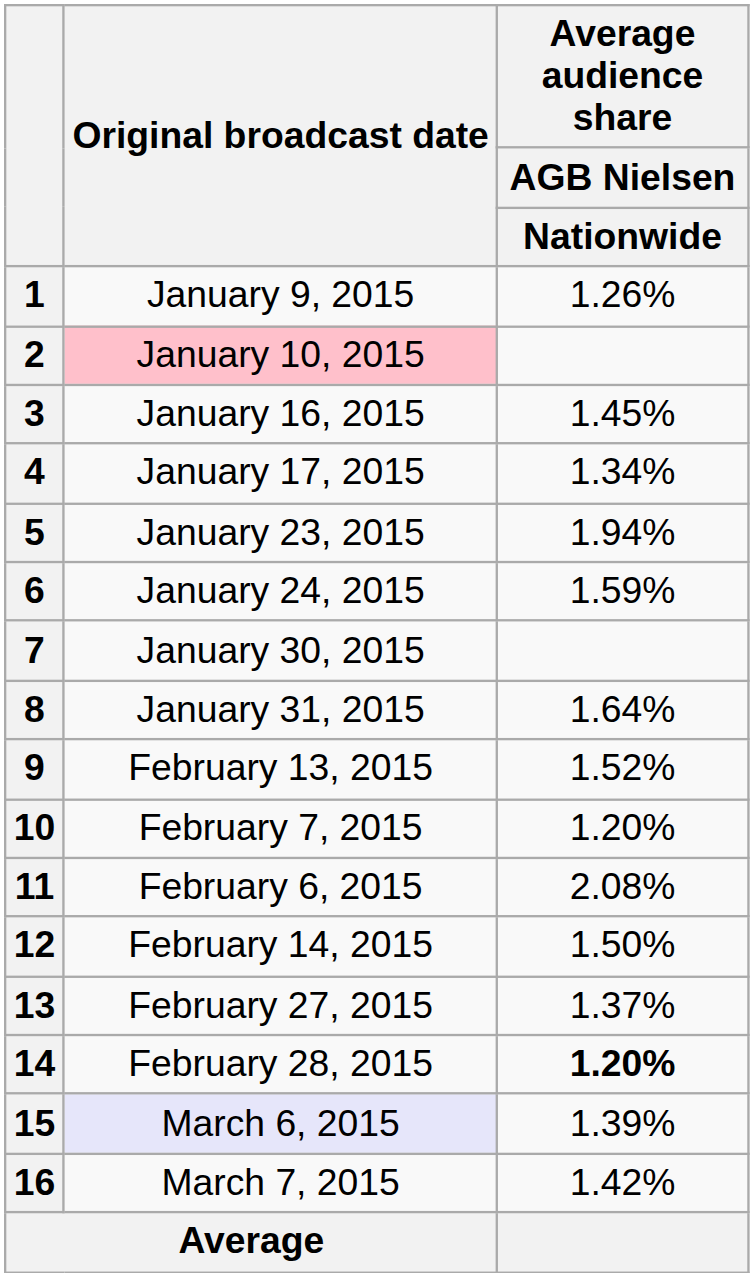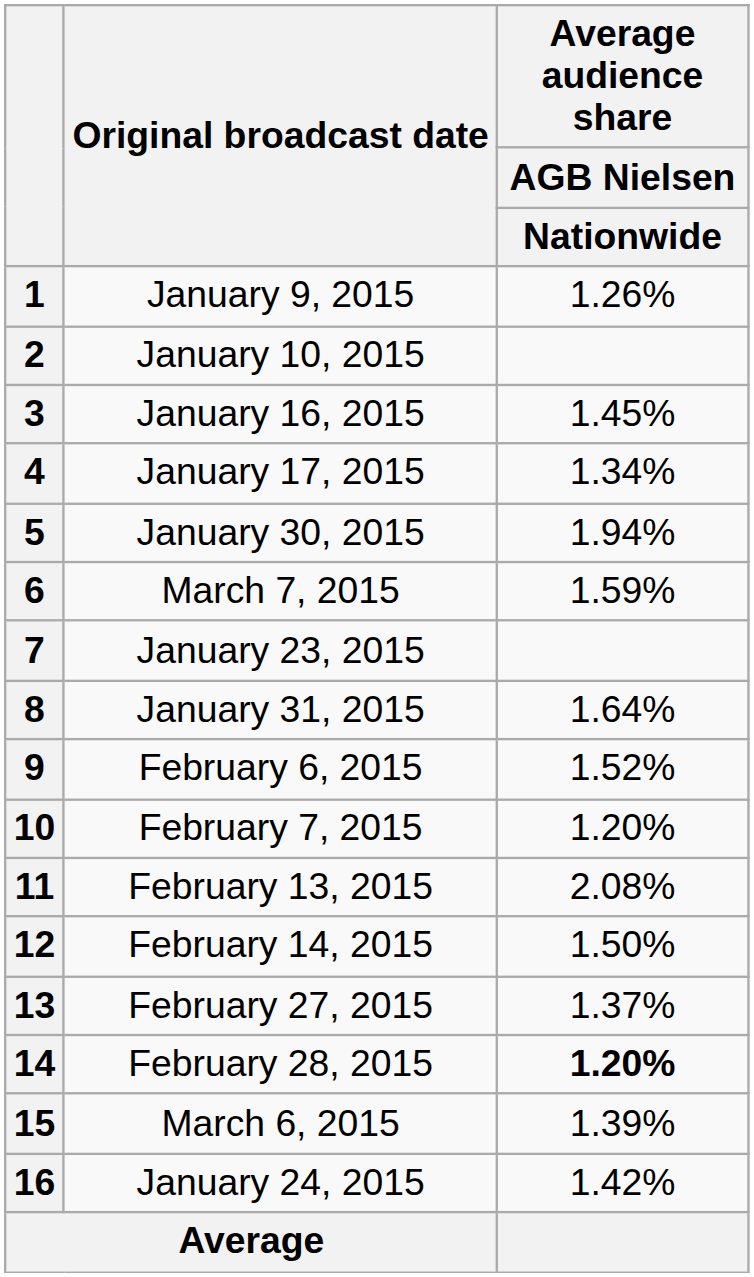(281, 354) pink background -> (281, 354) no background
(281, 531) January 23, 2015 -> (281, 531) January 30, 2015
(281, 590) January 24, 2015 -> (281, 590) March 7, 2015
(281, 650) January 30, 2015 -> (281, 650) January 23, 2015
(281, 768) February 13, 2015 -> (281, 768) February 6, 2015
(281, 886) February 6, 2015 -> (281, 886) February 13, 2015
(281, 1123) lavender background -> (281, 1123) no background
(281, 1182) March 7, 2015 -> (281, 1182) January 24, 2015
